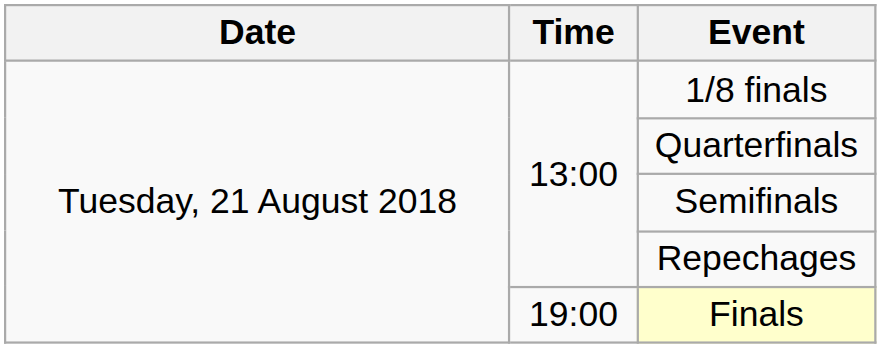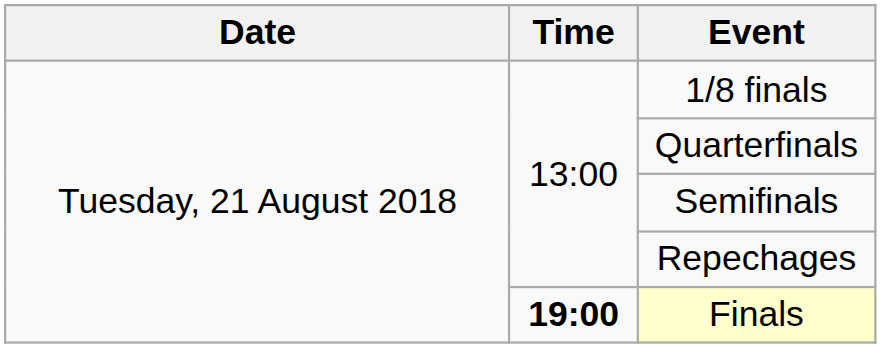(574, 314) normal -> (574, 314) bold
